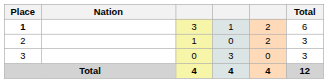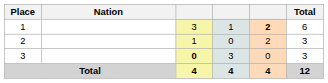(23, 27) bold -> (23, 27) normal
(268, 27) normal -> (268, 27) bold
(194, 56) normal -> (194, 56) bold
